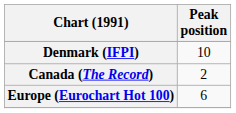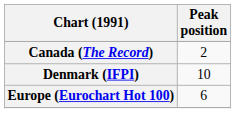rows swapped: (91, 74) <-> (91, 52)
